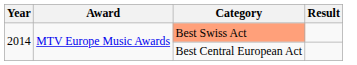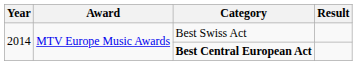(211, 32) lightsalmon background -> (211, 32) no background
(239, 51) normal -> (244, 51) bold
